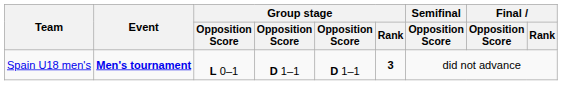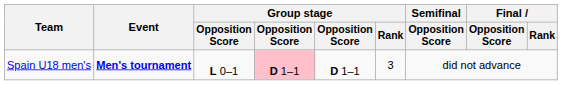(285, 71) no background -> (285, 71) pink background
(391, 65) bold -> (391, 65) normal
